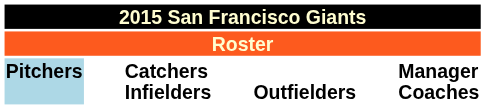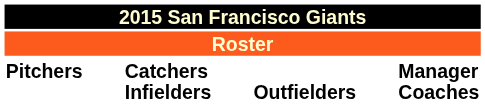(44, 70) lightblue background -> (44, 70) no background
